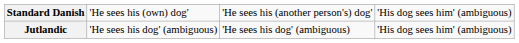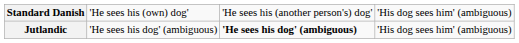(286, 30) normal -> (289, 30) bold
